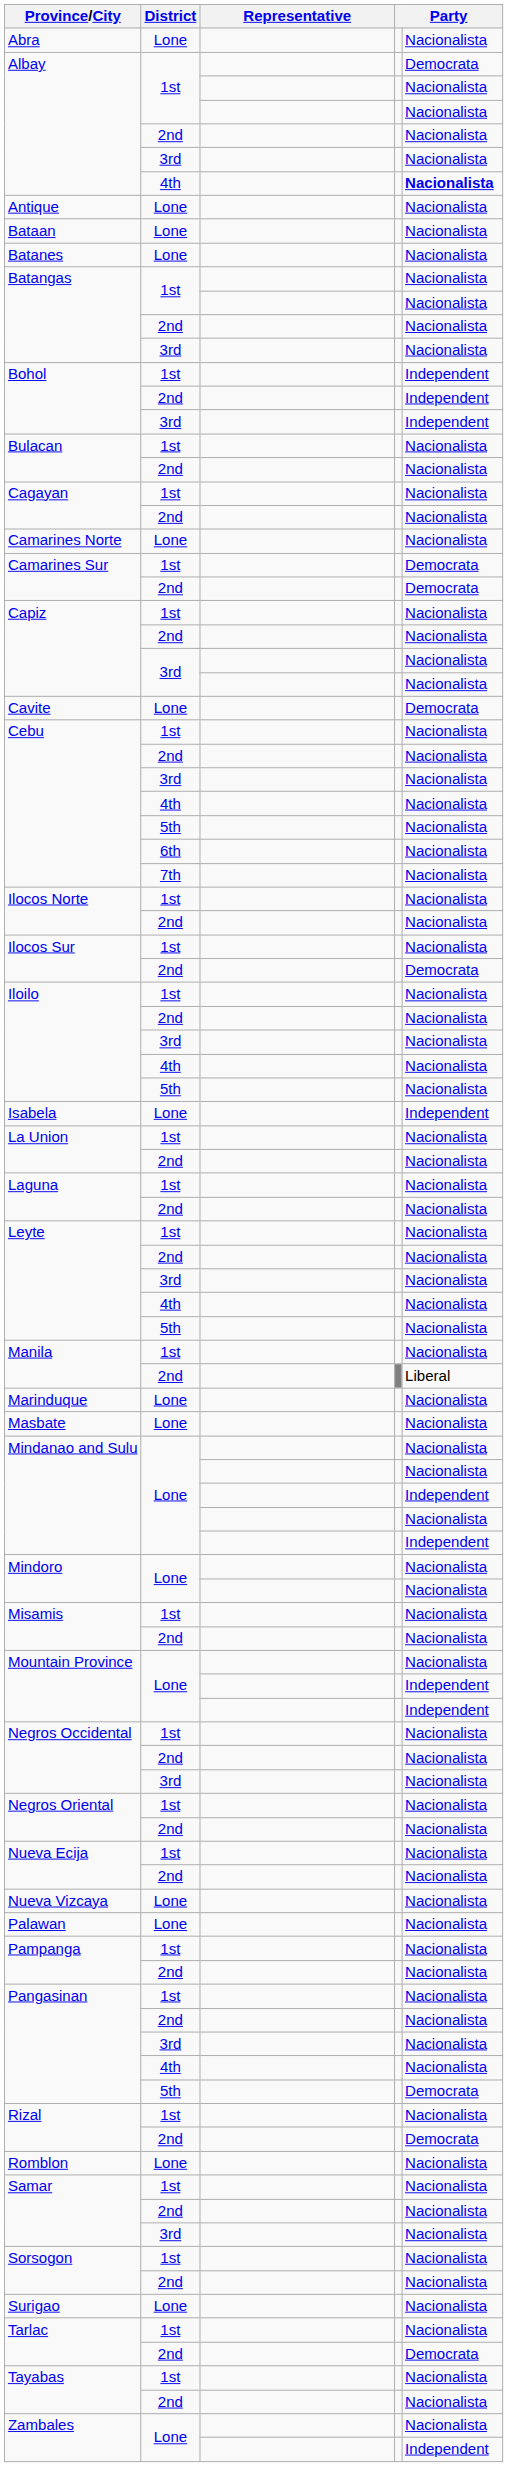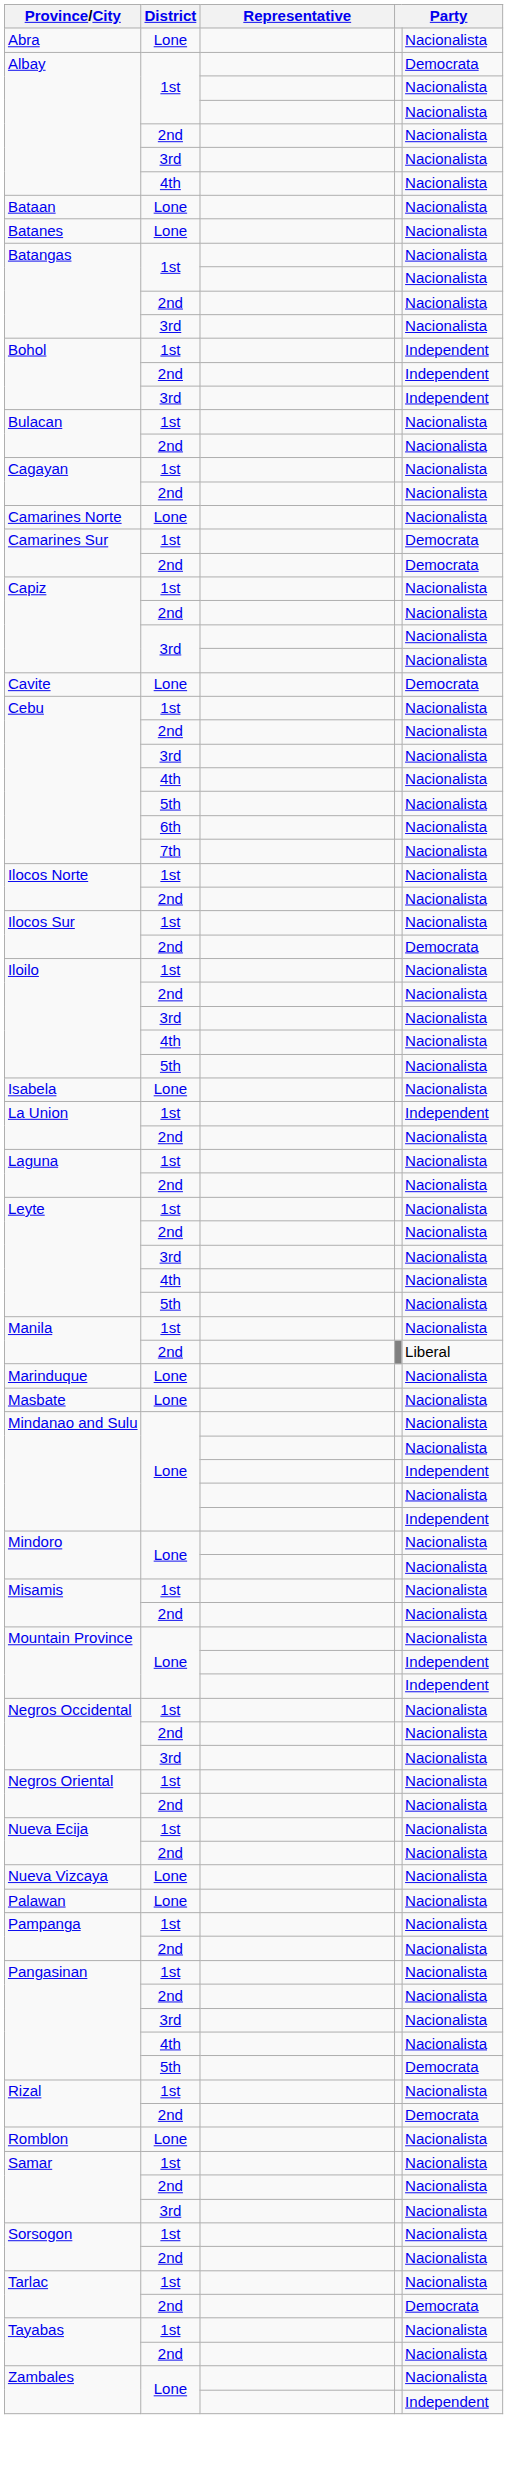(449, 183) bold -> (446, 183) normal
- row: (33, 207)
(447, 1113) Independent -> (446, 1089) Nacionalista
(446, 1137) Nacionalista -> (447, 1113) Independent
- row: (34, 2306)
